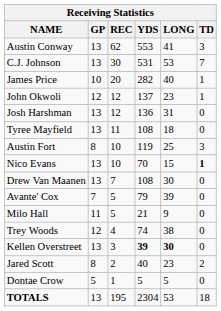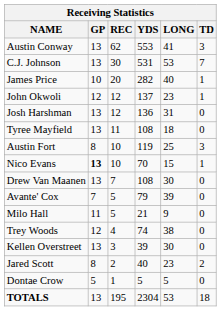(96, 163) normal -> (96, 163) bold
(202, 163) bold -> (202, 163) normal
(143, 247) bold -> (143, 247) normal
(169, 247) bold -> (169, 247) normal
